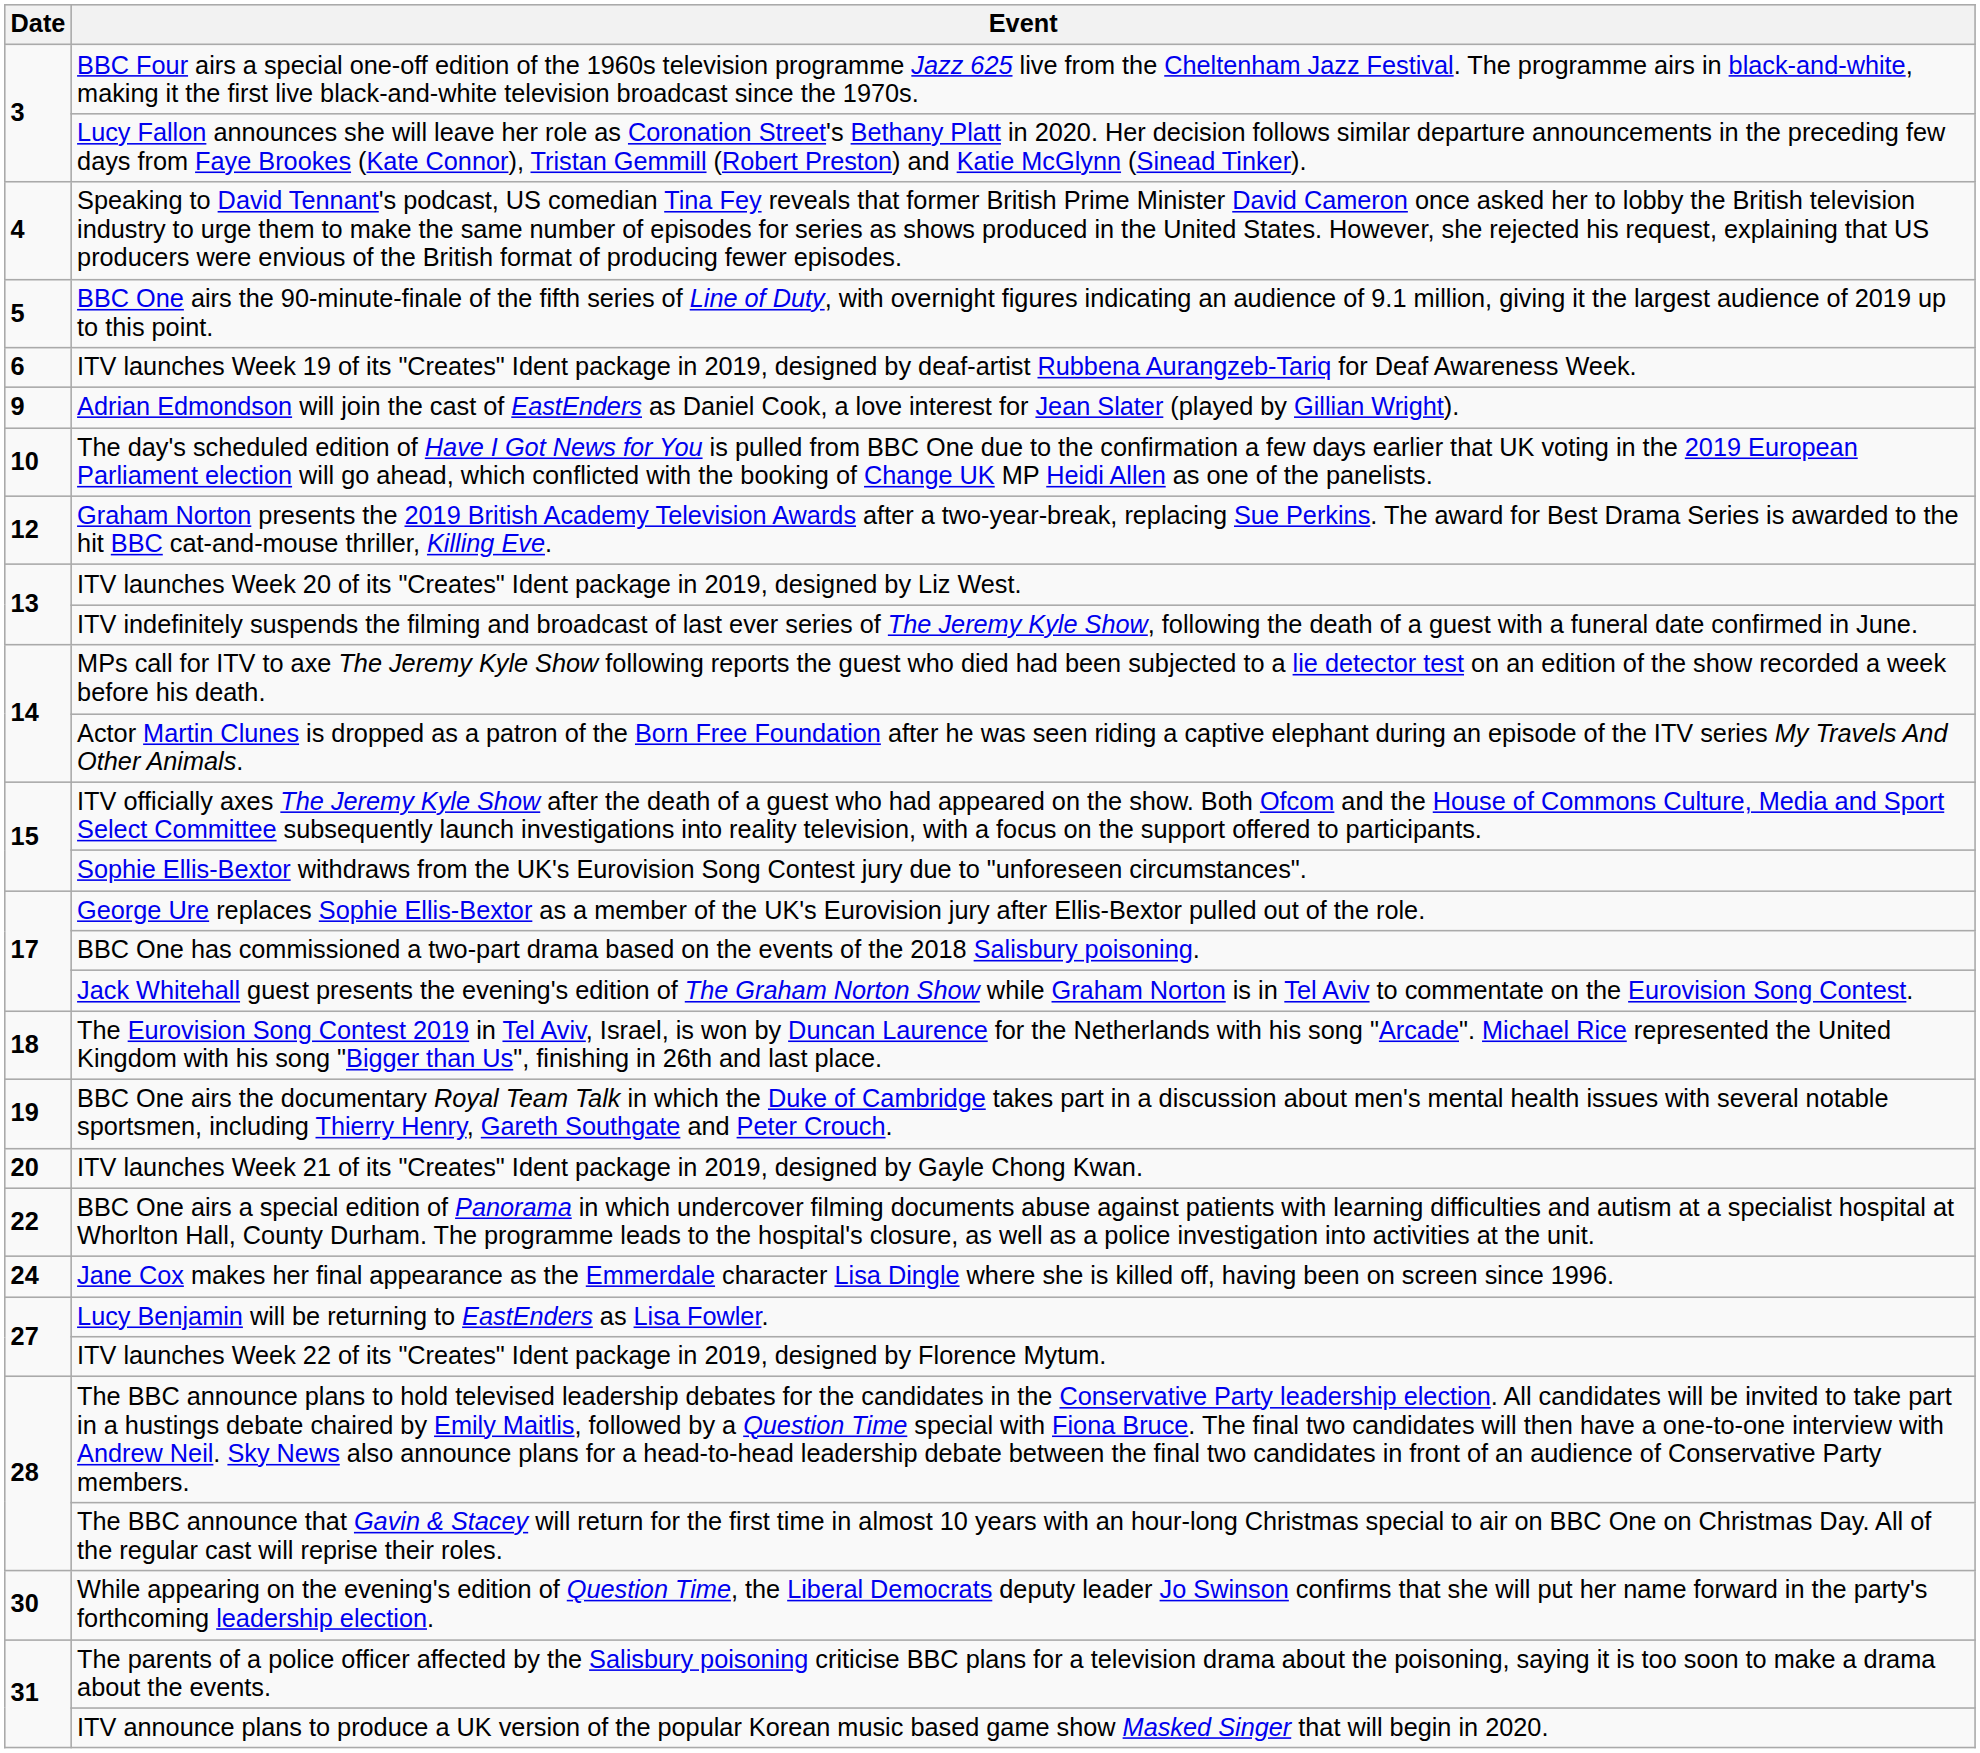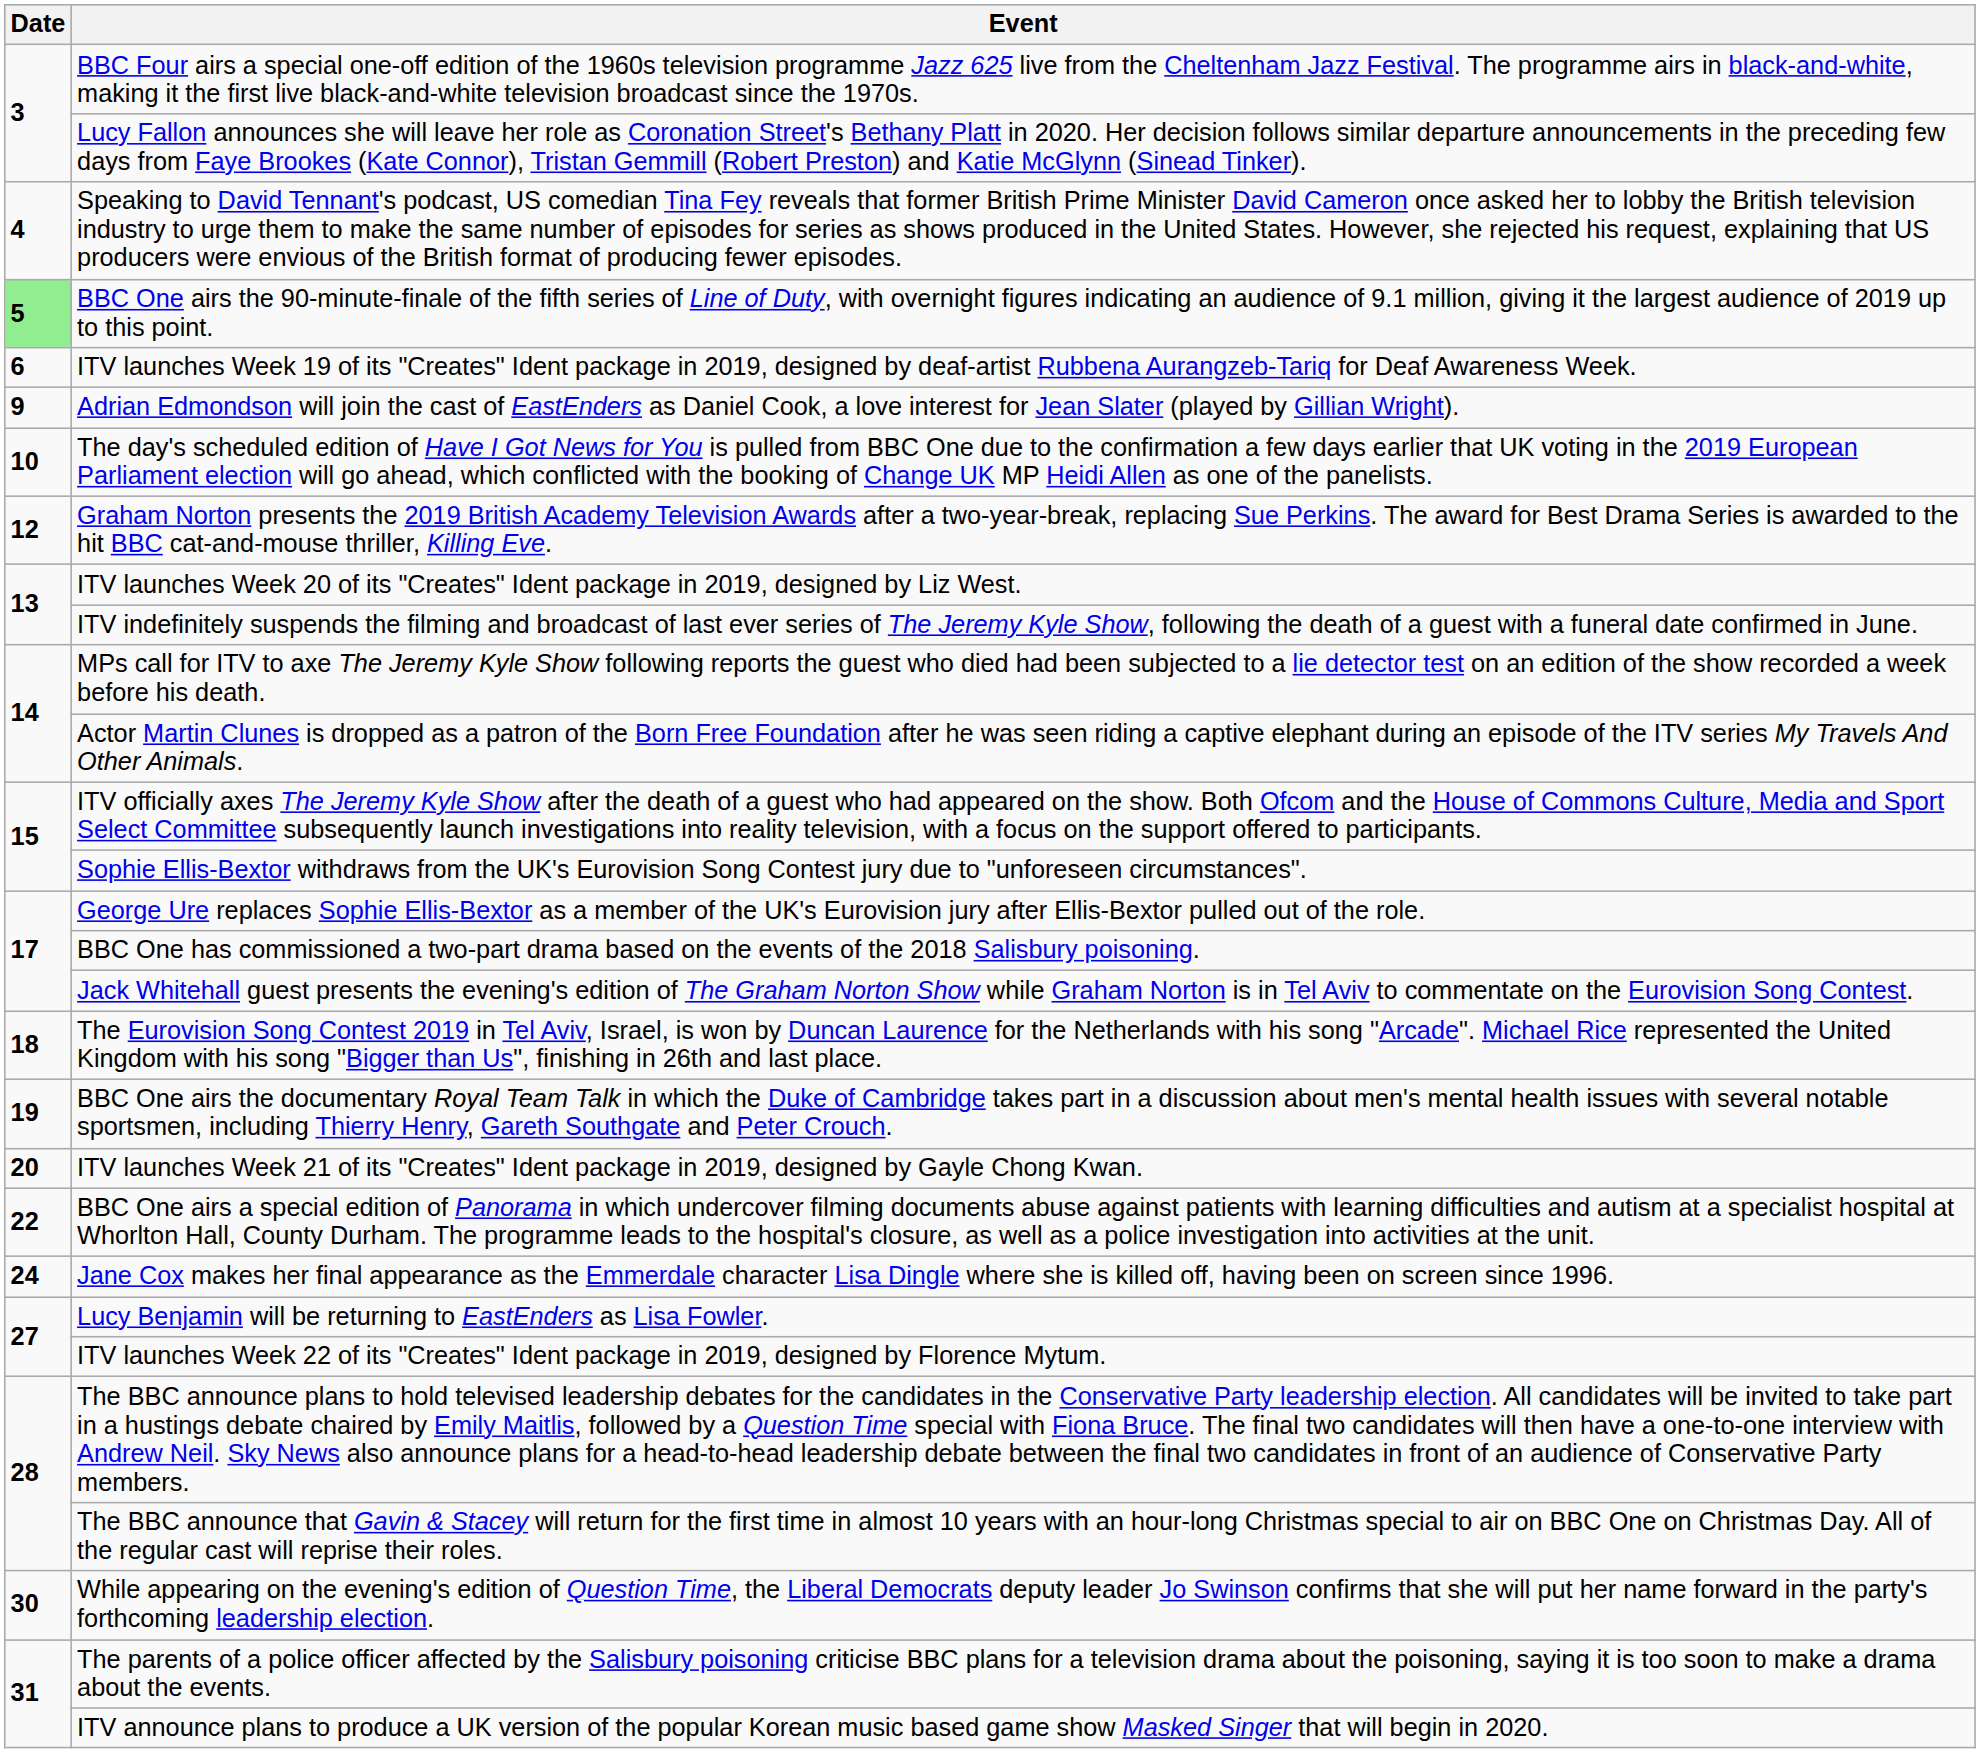(18, 312) no background -> (18, 312) lightgreen background
